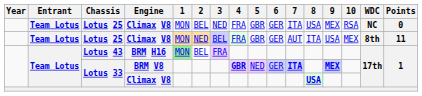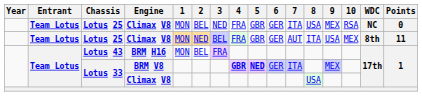(182, 52) lightgreen background -> (182, 52) no background
(257, 66) normal -> (257, 66) bold
(295, 66) bold -> (295, 66) normal
(332, 66) bold -> (332, 66) normal
(314, 80) bold -> (314, 80) normal
